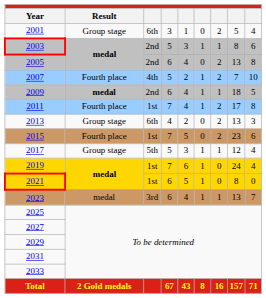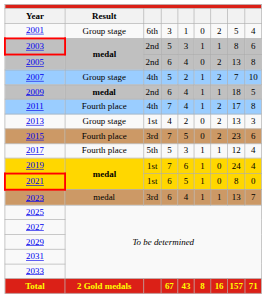(104, 77) Fourth place -> (104, 77) Group stage
(152, 107) 1st -> (152, 107) 4th
(152, 121) 6th -> (152, 121) 1st
(152, 136) 1st -> (152, 136) 3rd
(104, 151) Group stage -> (104, 151) Fourth place
